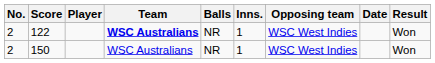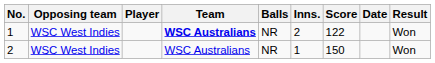columns swapped: (47, 14) <-> (313, 14)
(10, 32) 2 -> (10, 32) 1
(239, 32) 1 -> (297, 32) 2
